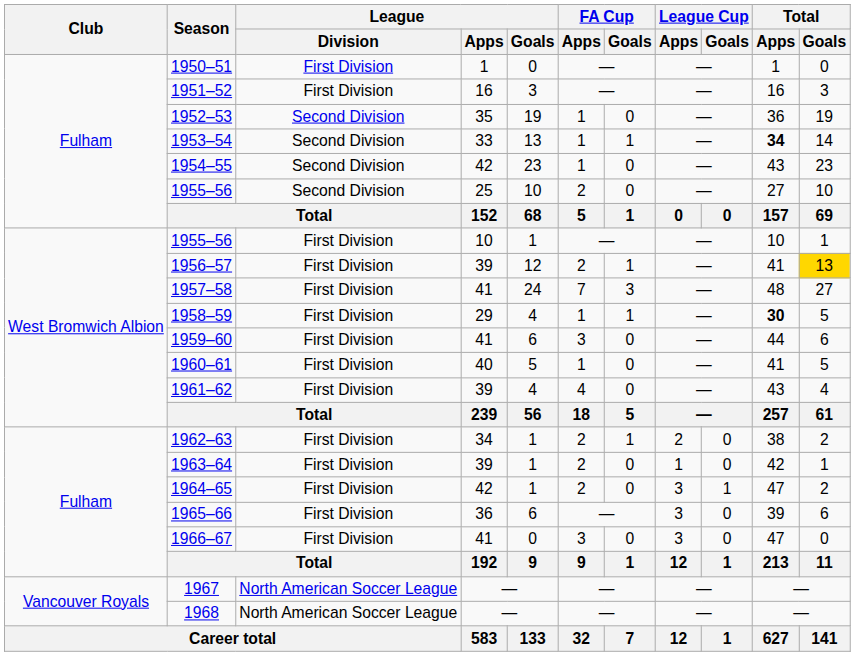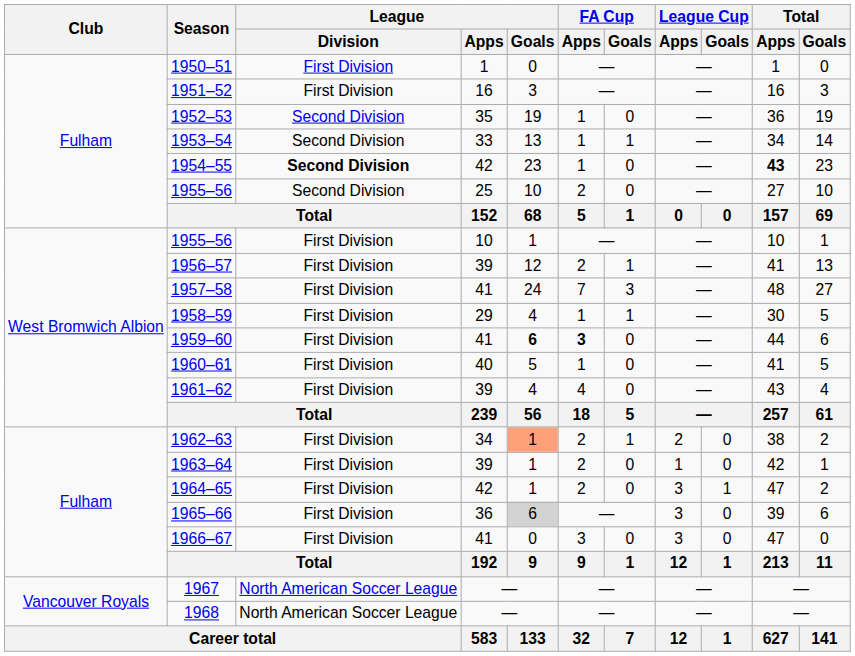(776, 141) bold -> (776, 141) normal
(348, 166) normal -> (348, 166) bold
(776, 166) normal -> (776, 166) bold
(824, 265) gold background -> (824, 265) no background
(776, 315) bold -> (776, 315) normal
(533, 340) normal -> (533, 340) bold
(581, 340) normal -> (581, 340) bold
(533, 439) no background -> (533, 439) lightsalmon background
(533, 514) no background -> (533, 514) lightgrey background
